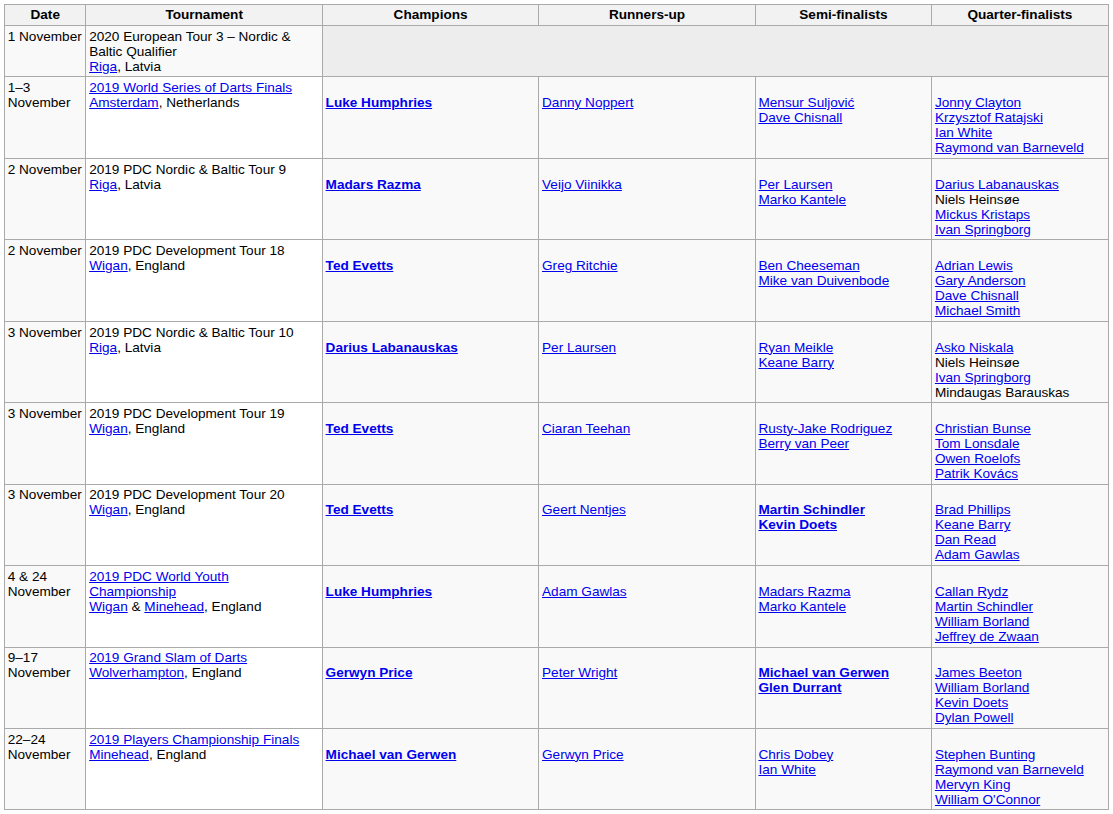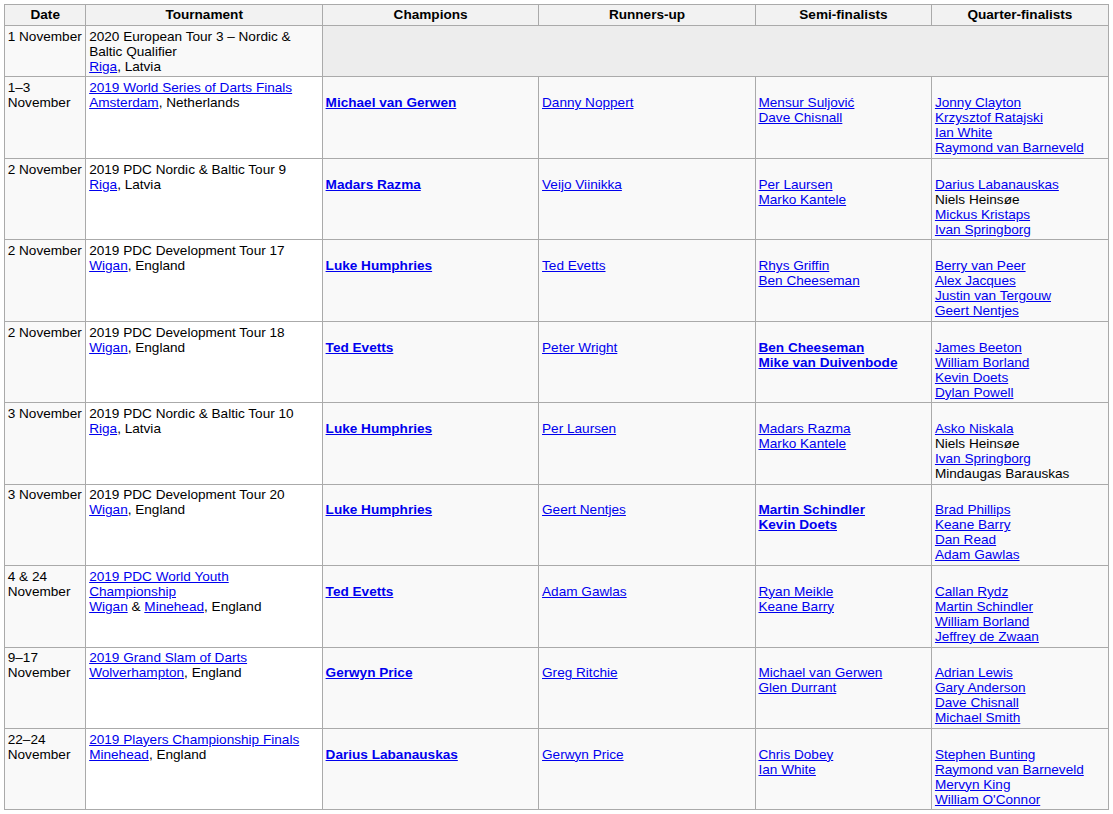(379, 103) Luke Humphries -> (391, 103) Michael van Gerwen
+ row: (187, 258)
(580, 266) Greg Ritchie -> (580, 347) Peter Wright
(824, 273) normal -> (828, 354) bold
(980, 288) Adrian Lewis Gary Anderson Dave Chisnall Michael Smith -> (982, 370) James Beeton William Borland Kevin Doets Dylan Powell
(392, 347) Darius Labanauskas -> (379, 428) Luke Humphries
(796, 354) Ryan Meikle Keane Barry -> (805, 436) Madars Razma Marko Kantele
- row: (187, 421)
(359, 510) Ted Evetts -> (379, 510) Luke Humphries
(379, 591) Luke Humphries -> (359, 591) Ted Evetts
(805, 599) Madars Razma Marko Kantele -> (796, 599) Ryan Meikle Keane Barry
(580, 673) Peter Wright -> (580, 673) Greg Ritchie
(824, 680) bold -> (820, 680) normal
(982, 695) James Beeton William Borland Kevin Doets Dylan Powell -> (980, 695) Adrian Lewis Gary Anderson Dave Chisnall Michael Smith
(391, 754) Michael van Gerwen -> (392, 754) Darius Labanauskas
